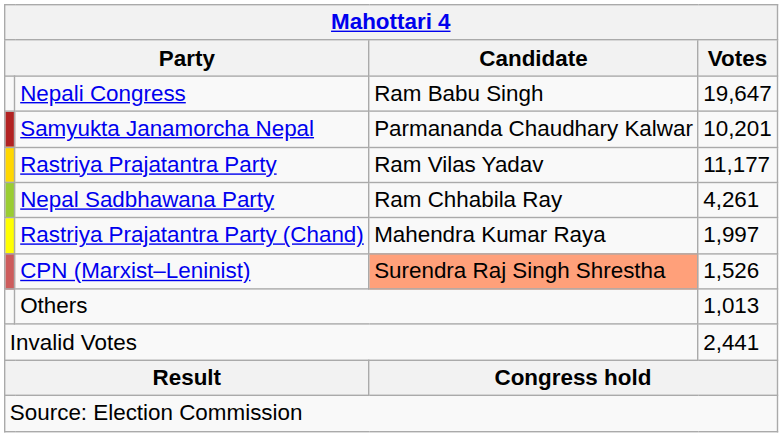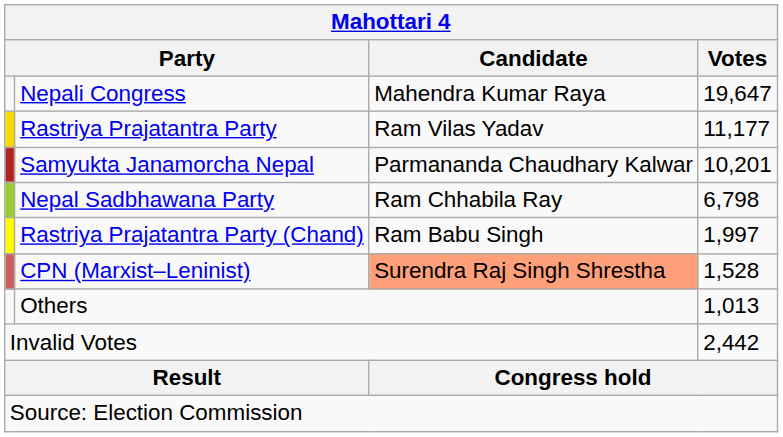(459, 93) Ram Babu Singh -> (490, 93) Mahendra Kumar Raya
rows swapped: (148, 164) <-> (167, 128)
(731, 199) 4,261 -> (731, 199) 6,798
(490, 235) Mahendra Kumar Raya -> (459, 235) Ram Babu Singh
(731, 270) 1,526 -> (731, 270) 1,528
(731, 341) 2,441 -> (731, 341) 2,442
